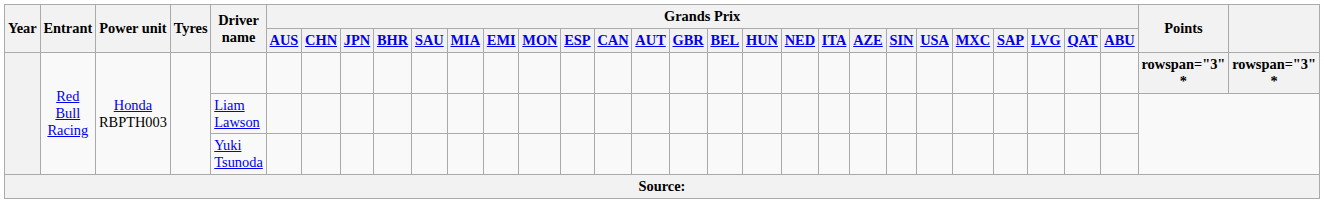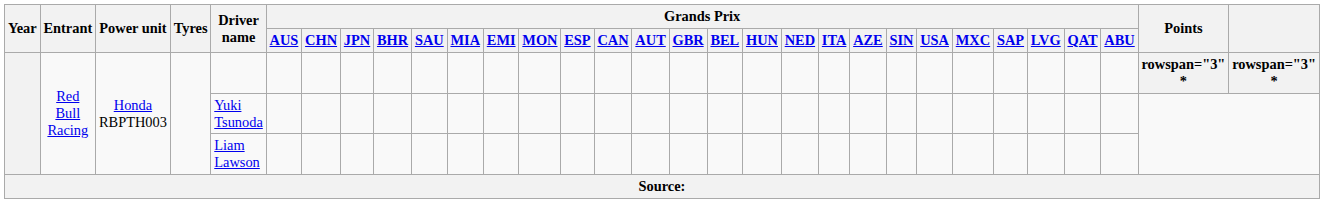(237, 113) Liam Lawson -> (239, 113) Yuki Tsunoda
(239, 154) Yuki Tsunoda -> (237, 154) Liam Lawson
